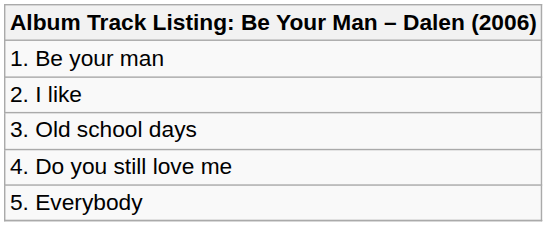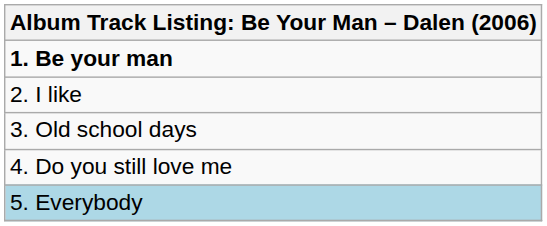(87, 58) normal -> (91, 58) bold
(76, 202) no background -> (76, 202) lightblue background
